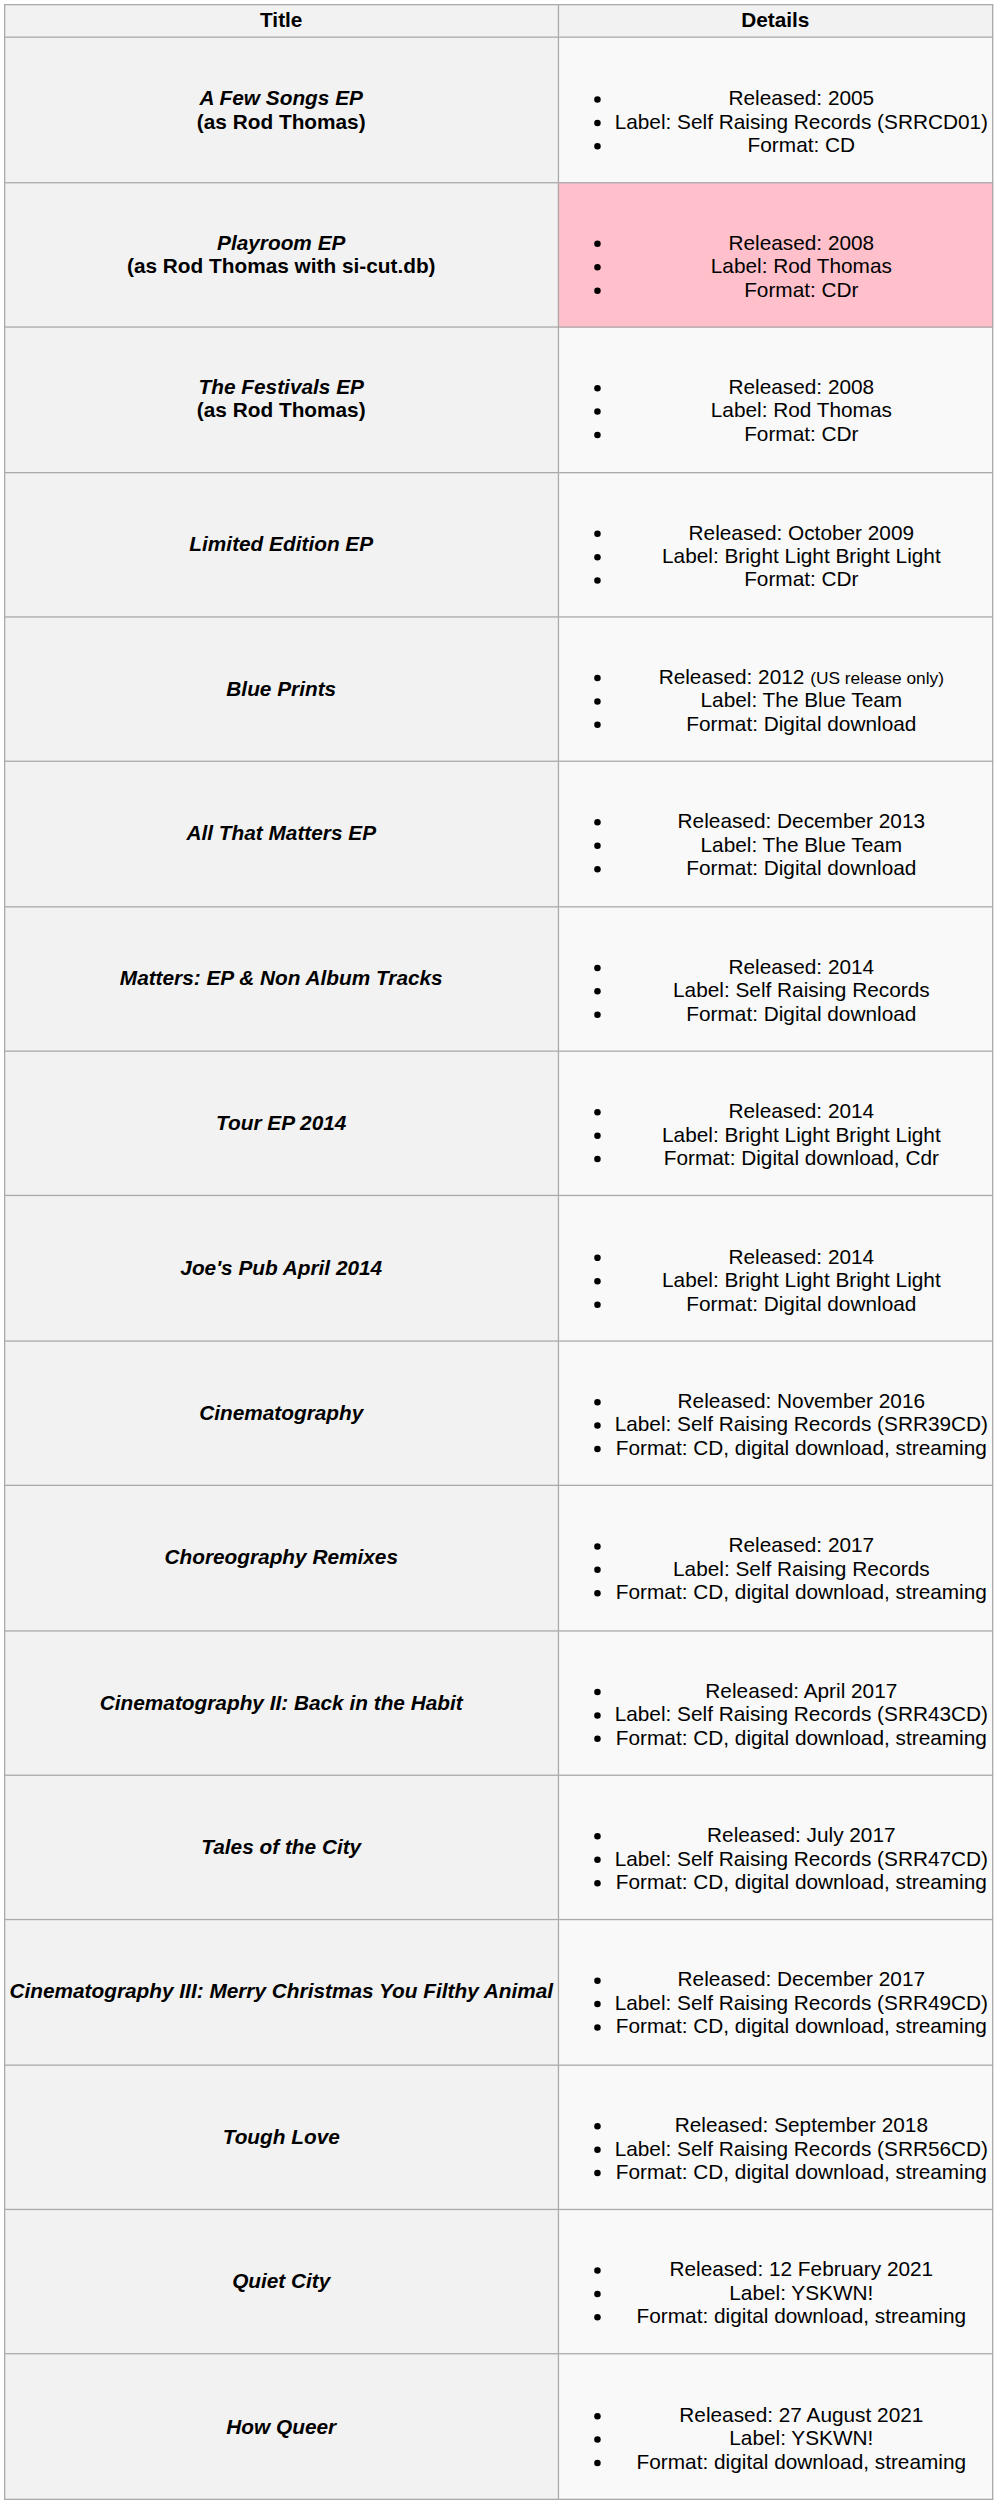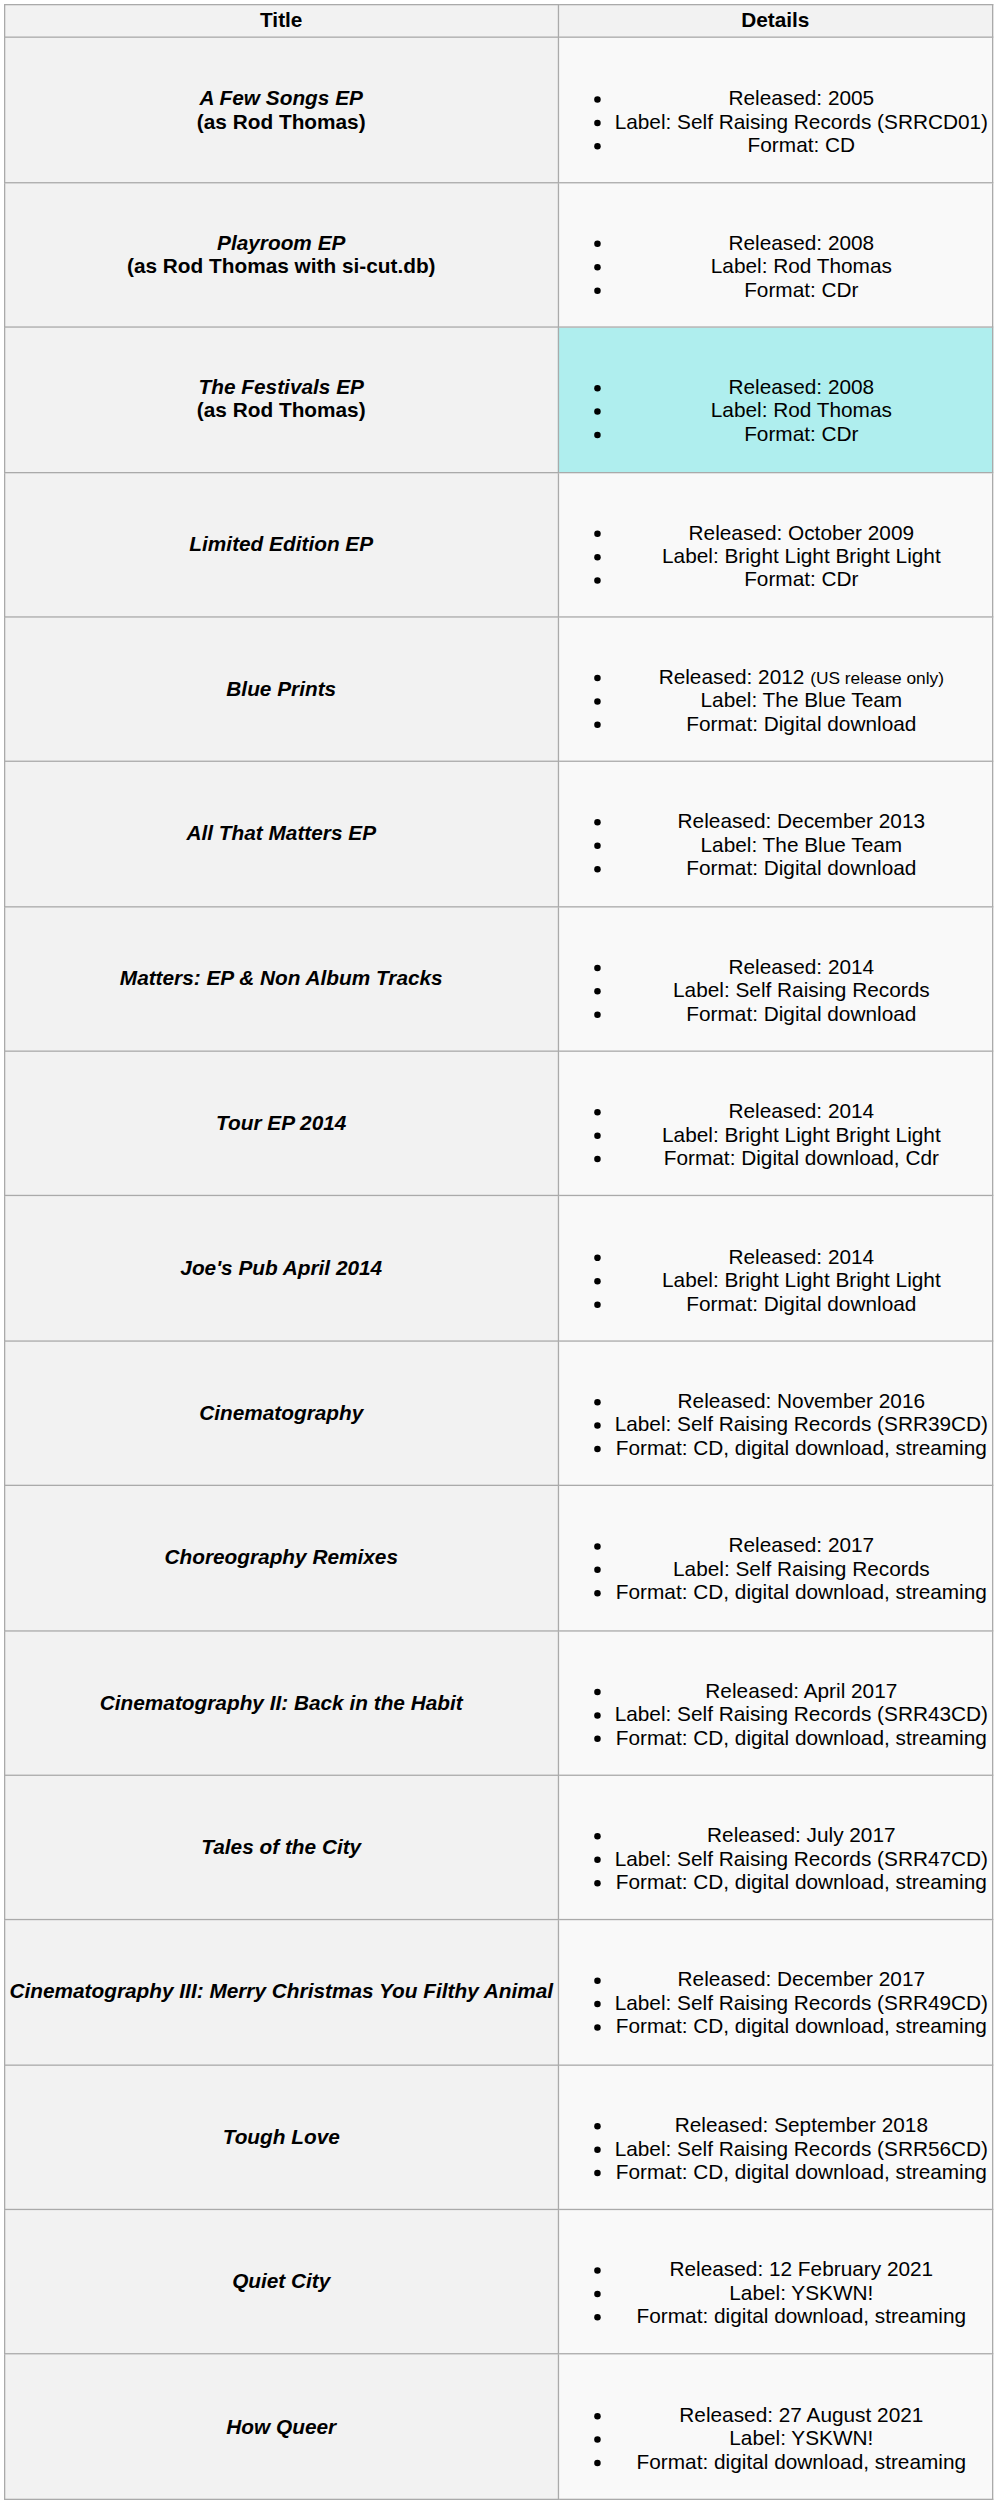(775, 267) pink background -> (775, 267) no background
(775, 411) no background -> (775, 411) paleturquoise background
